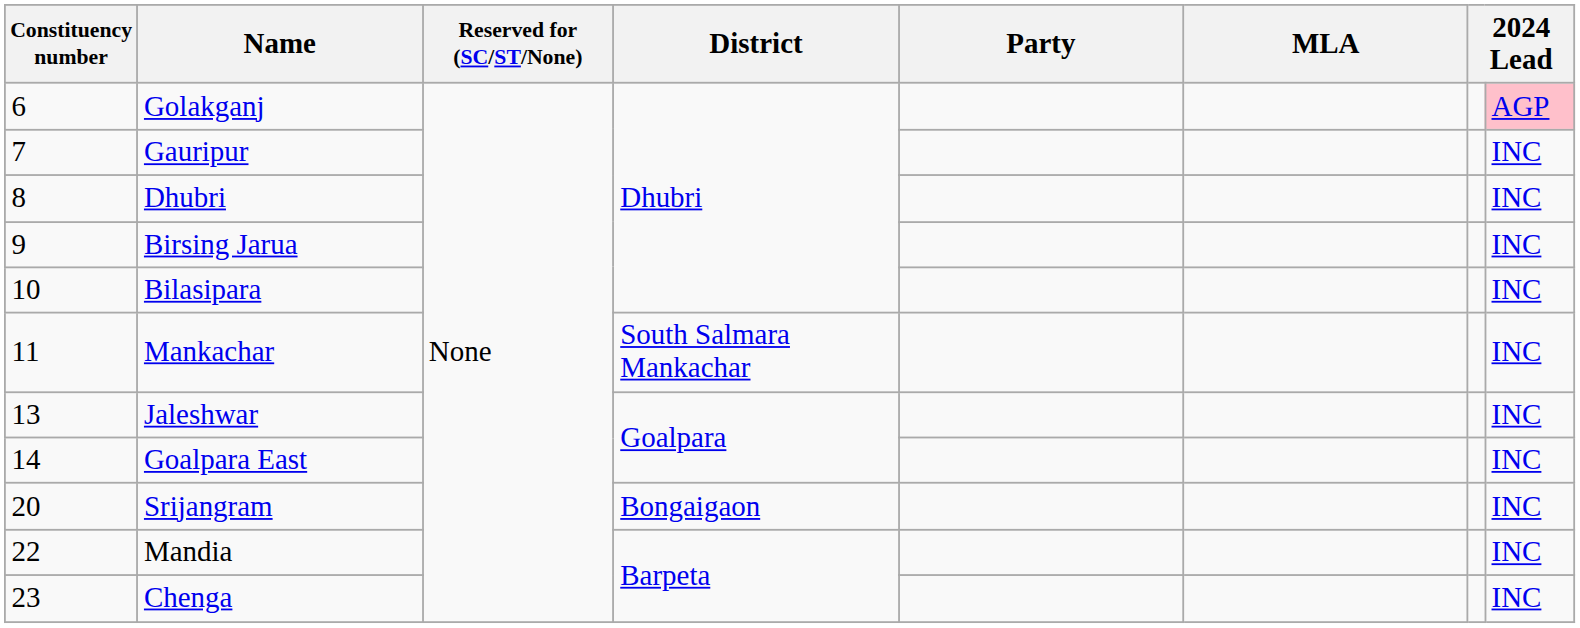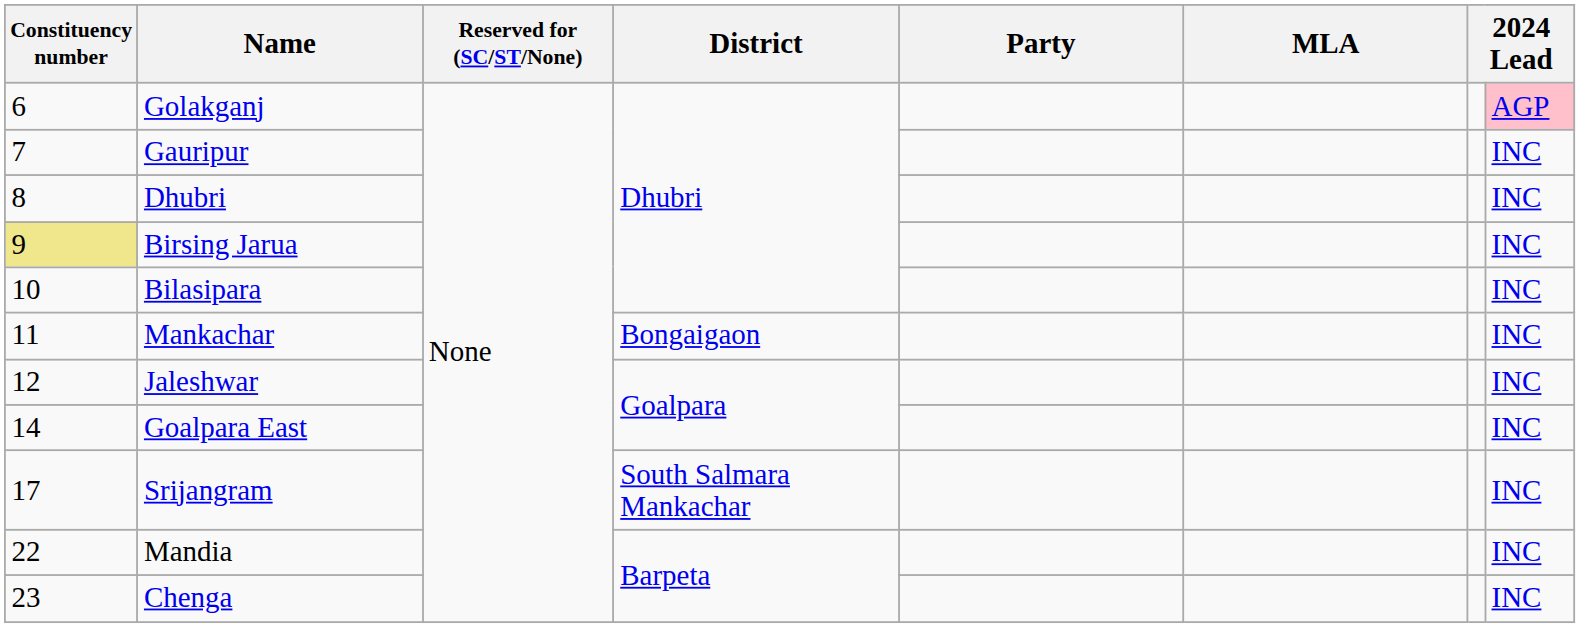(19, 243) no background -> (19, 243) khaki background
(705, 351) South Salmara Mankachar -> (690, 335) Bongaigaon
(26, 414) 13 -> (26, 381) 12
(26, 505) 20 -> (26, 489) 17
(690, 505) Bongaigaon -> (705, 489) South Salmara Mankachar
